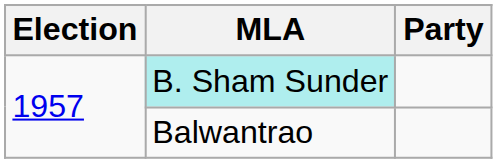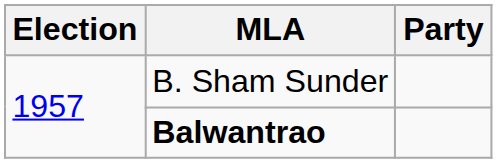(270, 81) paleturquoise background -> (270, 81) no background
(233, 132) normal -> (239, 132) bold
